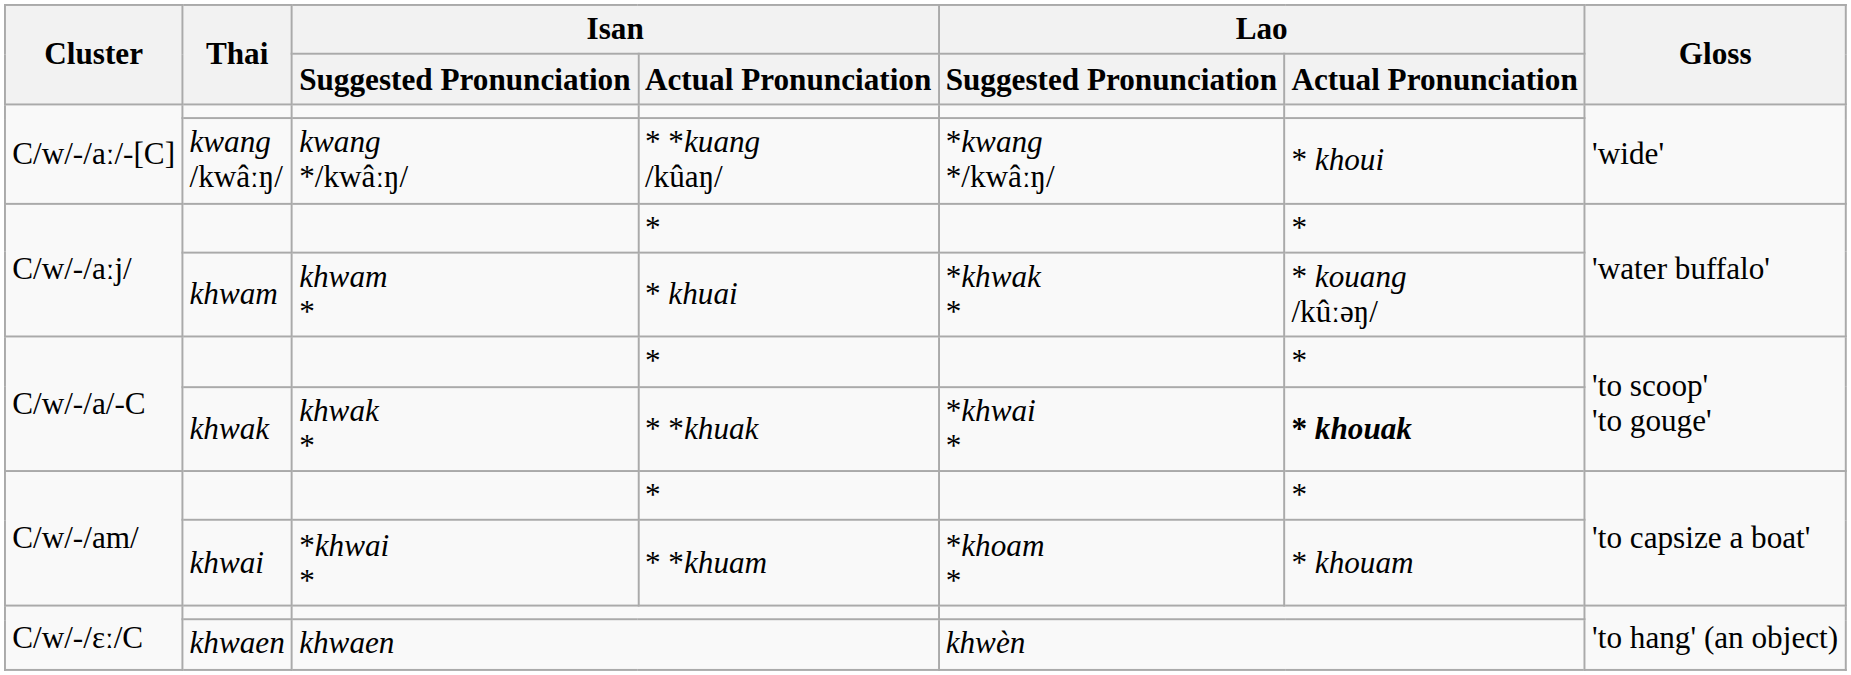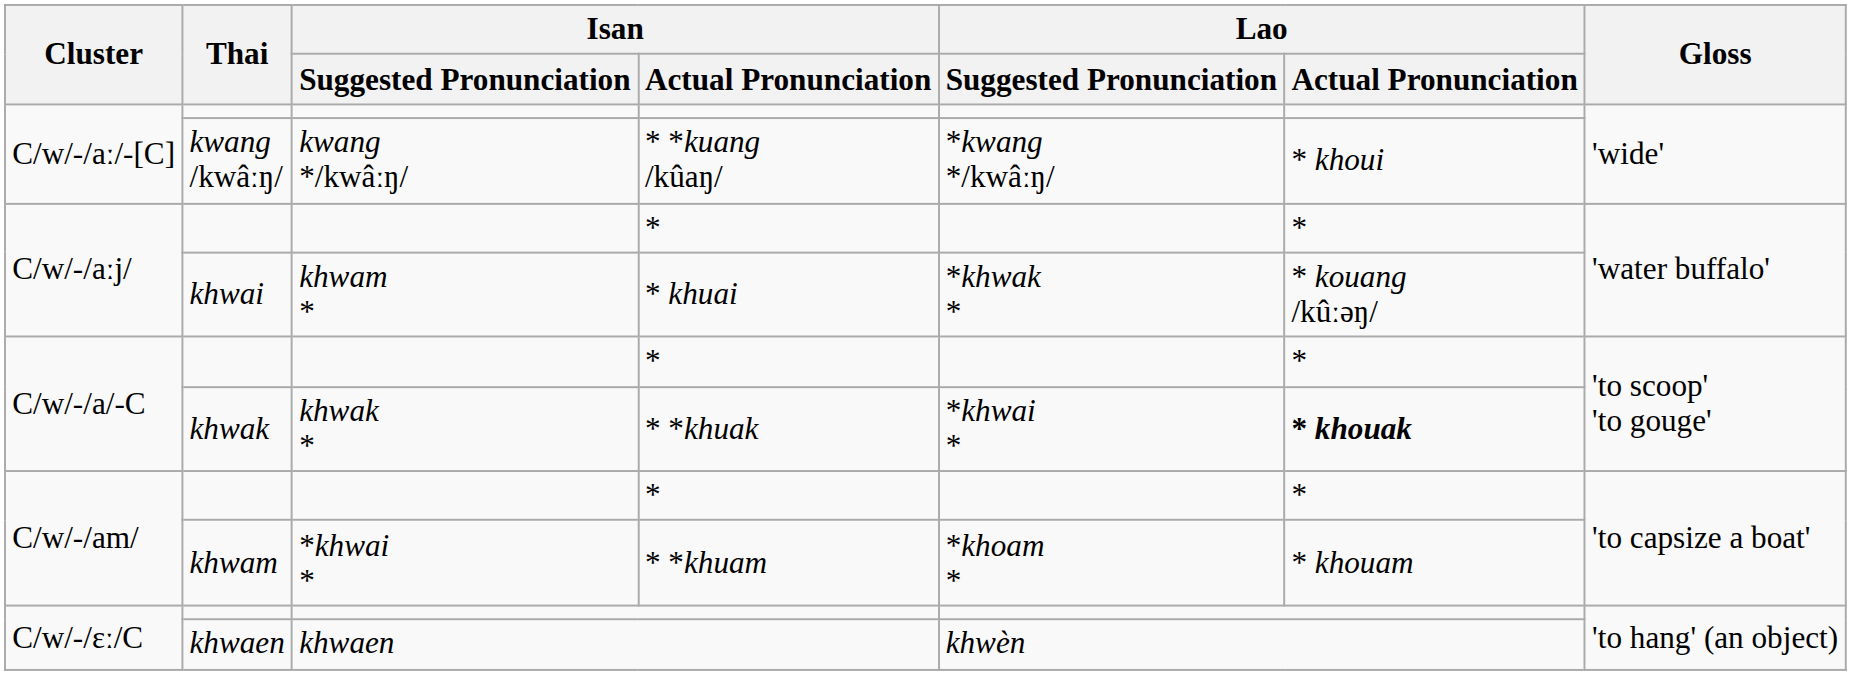(234, 294) khwam -> (227, 294) khwai
(227, 562) khwai -> (234, 562) khwam
